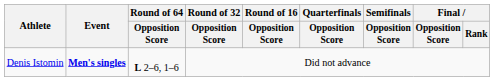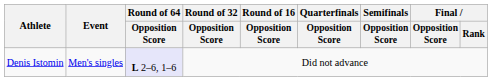(97, 62) bold -> (96, 62) normal
(157, 68) no background -> (154, 68) lavender background
